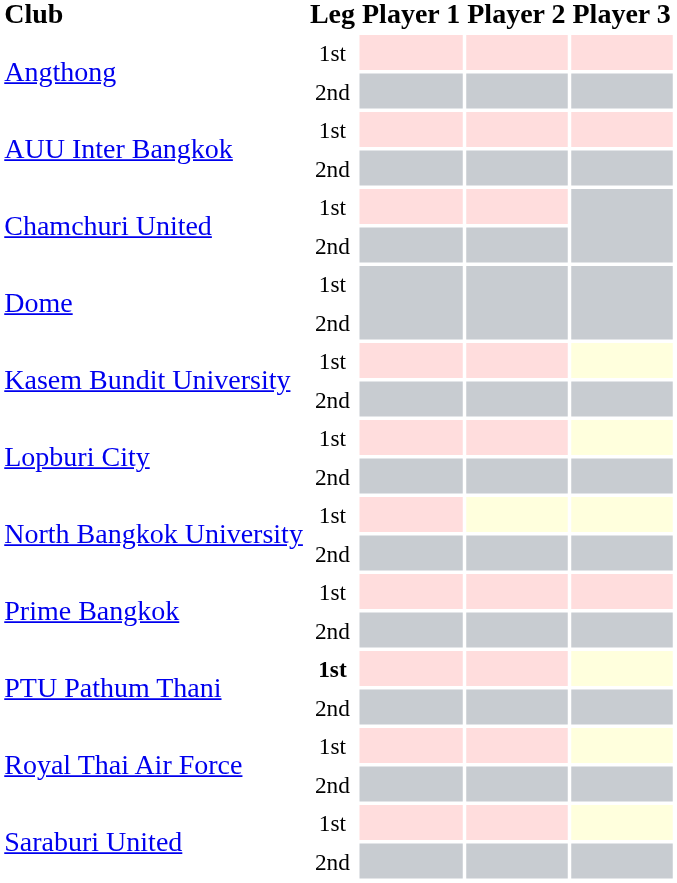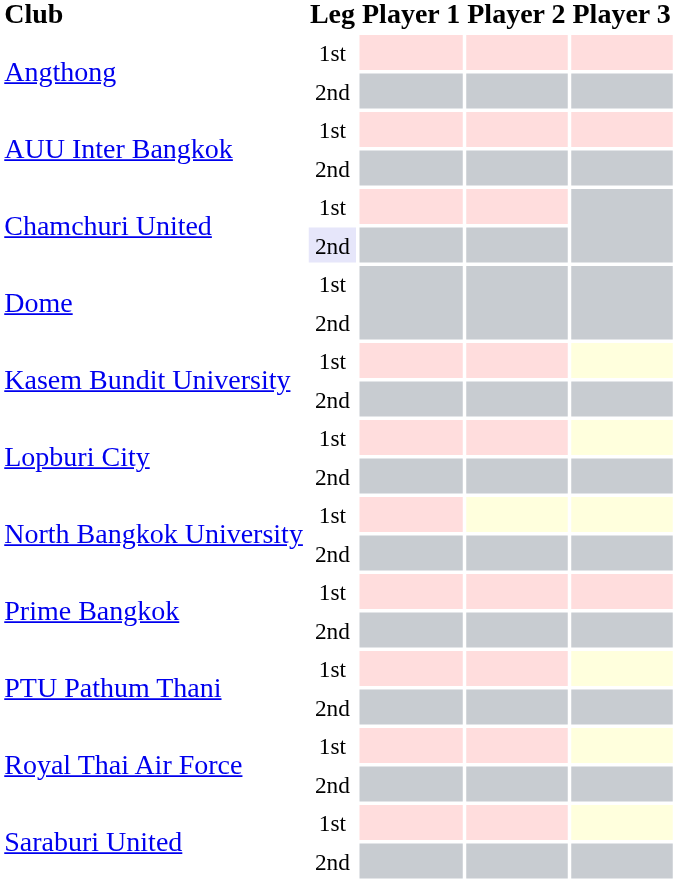(332, 246) no background -> (332, 246) lavender background
(332, 668) bold -> (332, 669) normal
